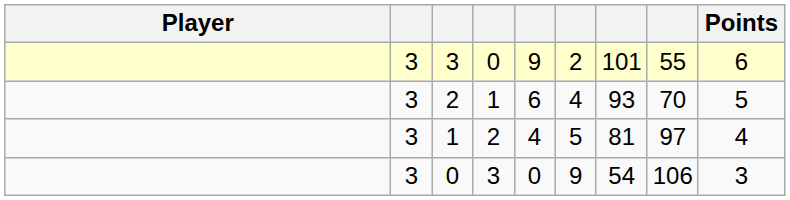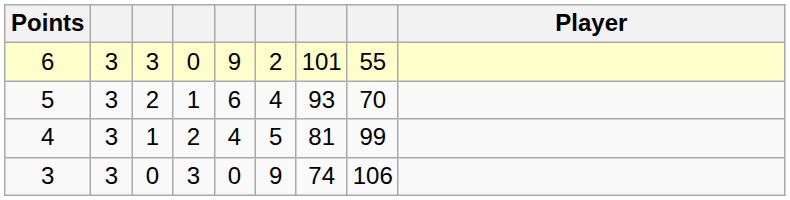columns swapped: (198, 23) <-> (741, 23)
(673, 137) 97 -> (373, 137) 99
(622, 175) 54 -> (322, 175) 74
